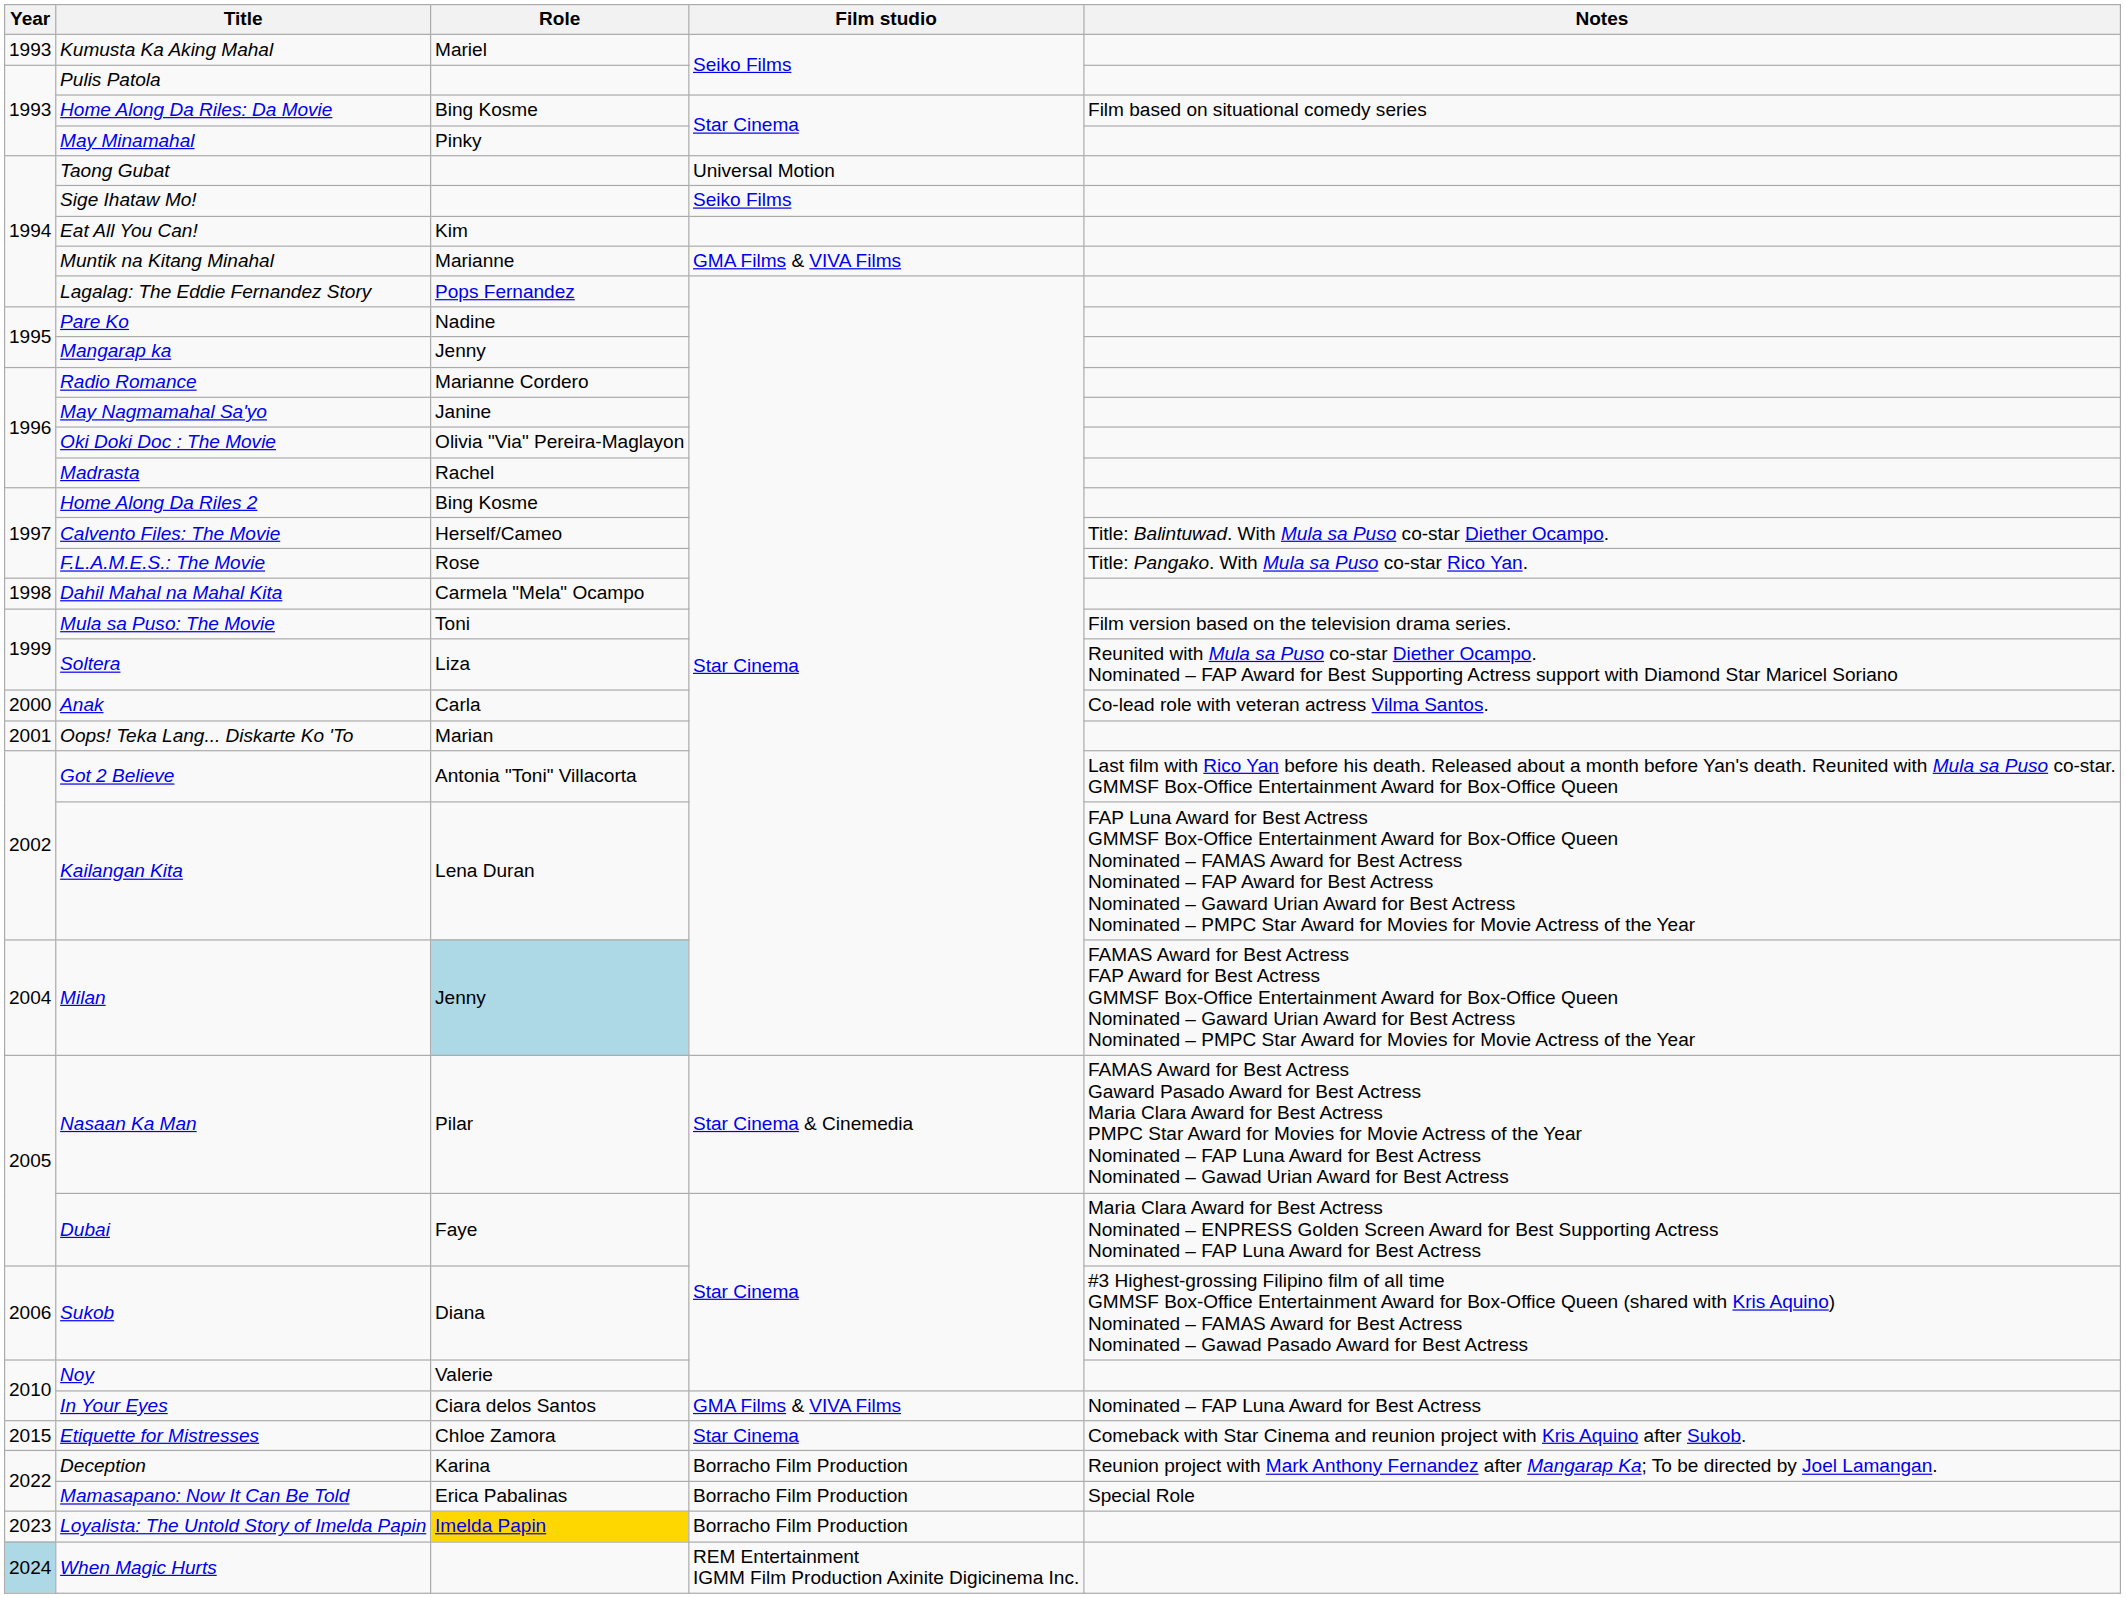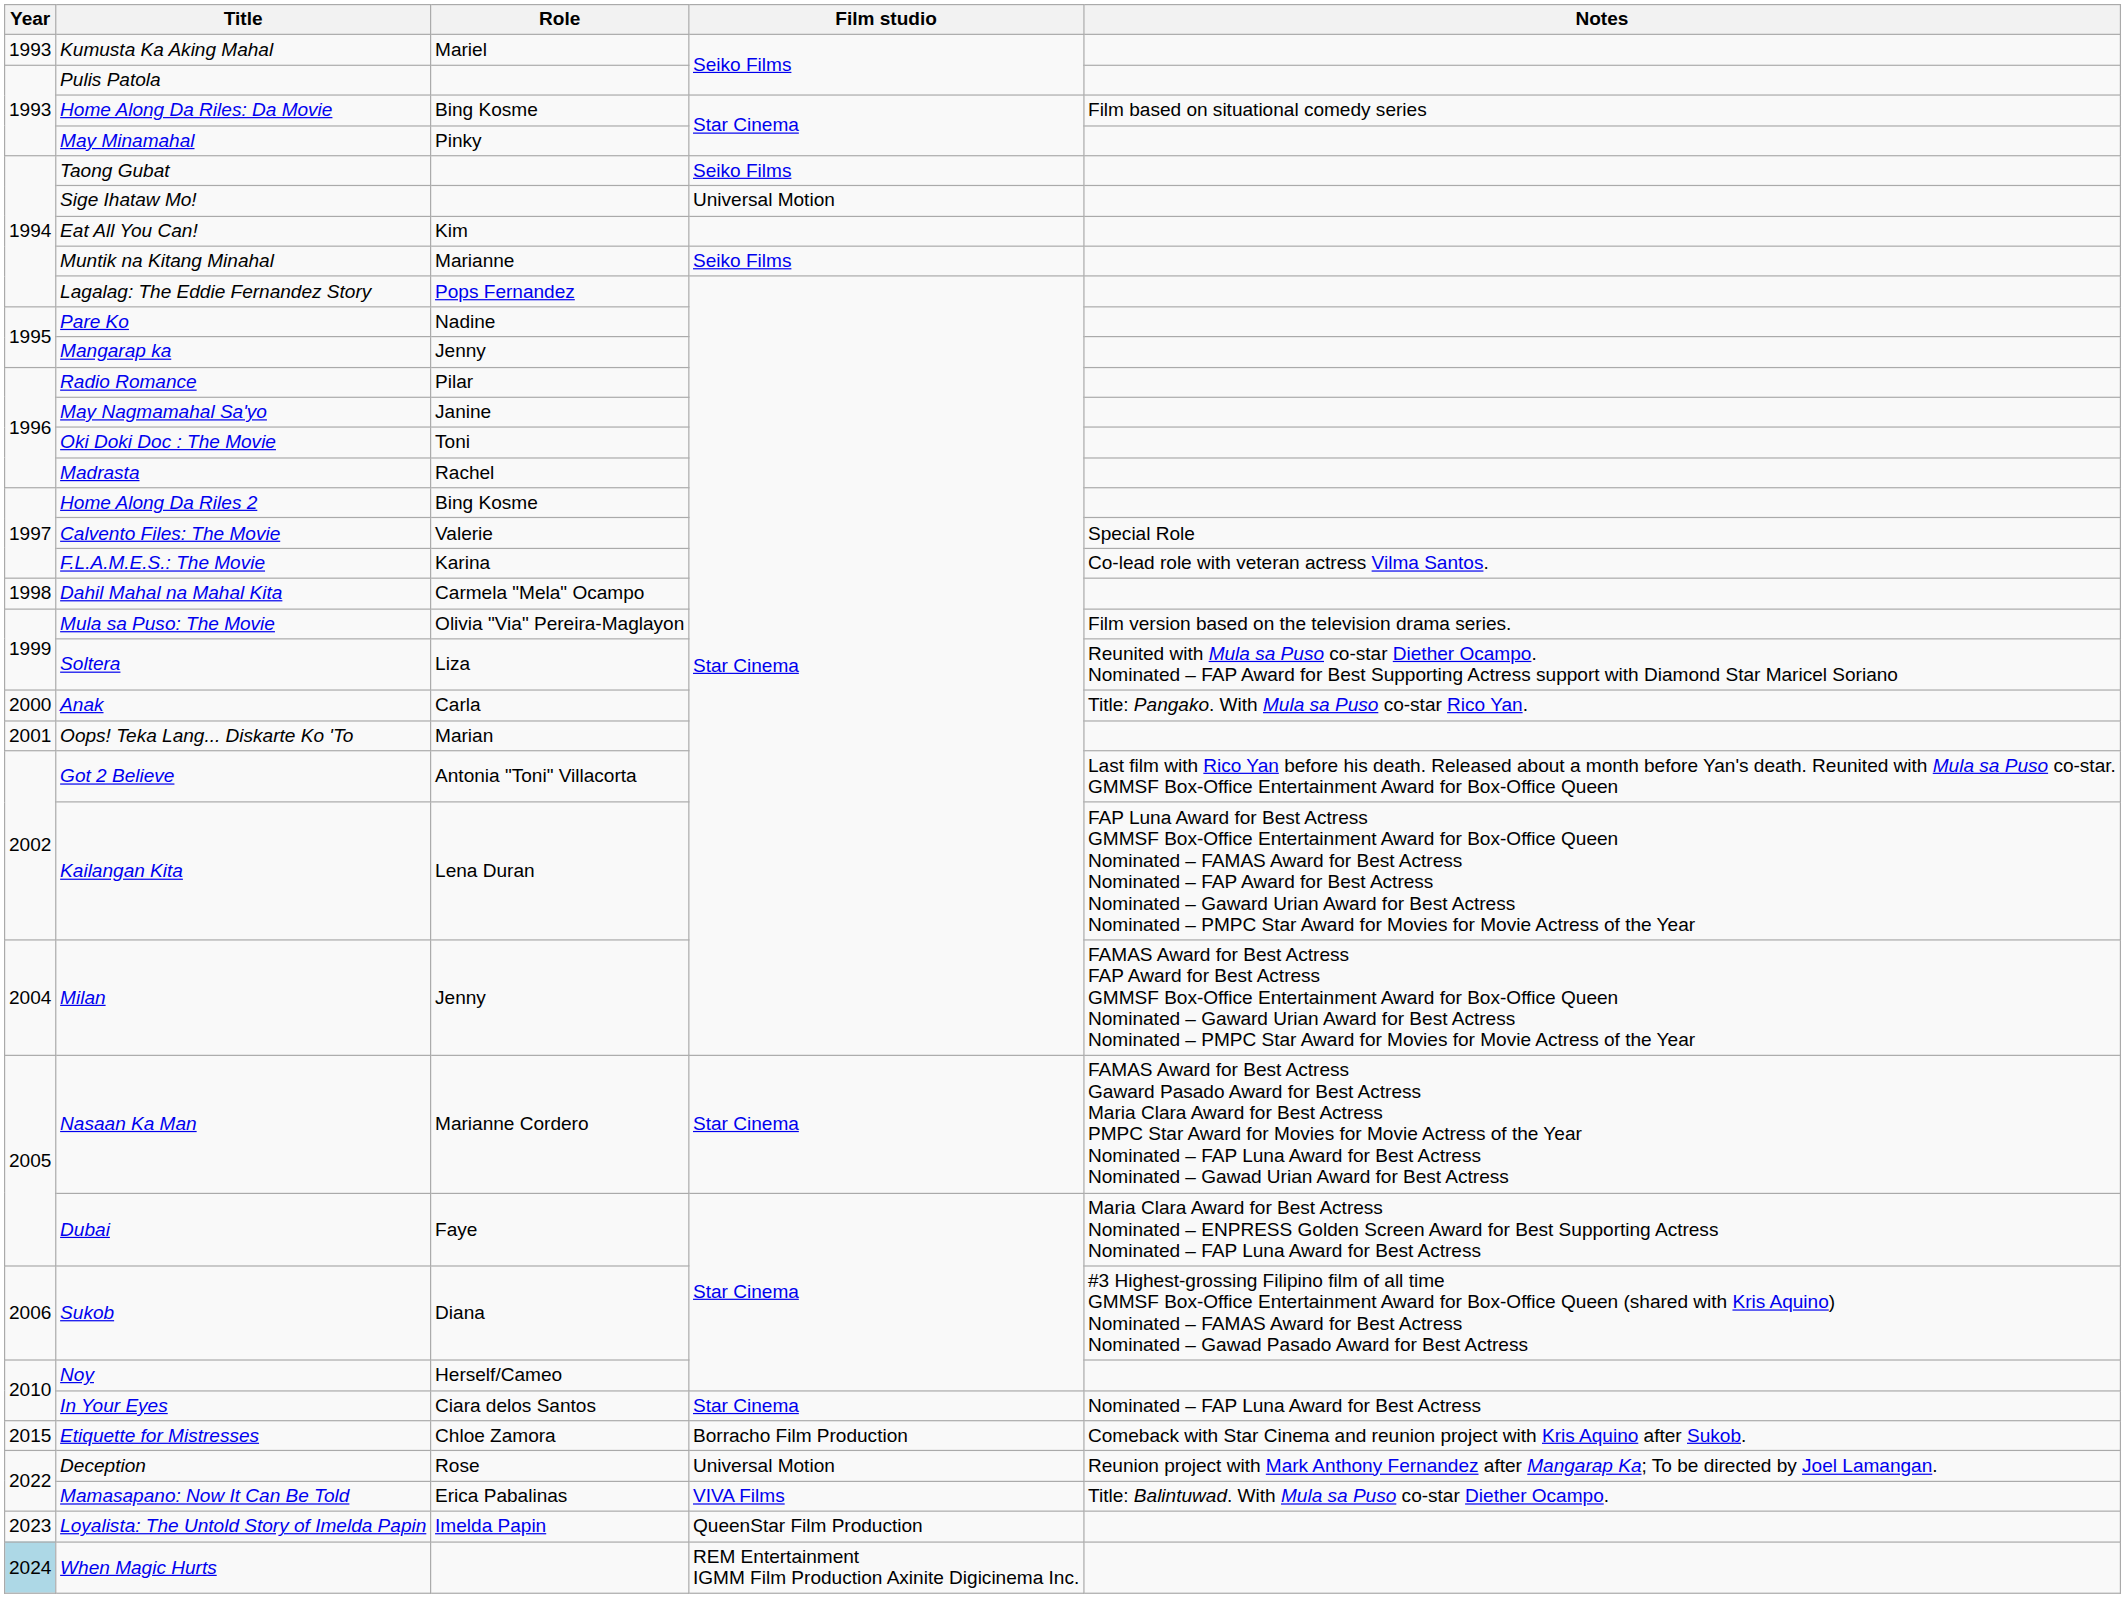(764, 170) Universal Motion -> (742, 170) Seiko Films
(742, 200) Seiko Films -> (764, 200) Universal Motion
(797, 261) GMA Films & VIVA Films -> (742, 261) Seiko Films
(512, 381) Marianne Cordero -> (454, 381) Pilar
(560, 442) Olivia "Via" Pereira-Maglayon -> (453, 442) Toni
(499, 532) Herself/Cameo -> (464, 532) Valerie
(1349, 532) Title: Balintuwad. With Mula sa Puso co-star Diether Ocampo. -> (1141, 532) Special Role
(457, 563) Rose -> (463, 563) Karina
(1308, 563) Title: Pangako. With Mula sa Puso co-star Rico Yan. -> (1288, 563) Co-lead role with veteran actress Vilma Santos.
(453, 623) Toni -> (560, 623) Olivia "Via" Pereira-Maglayon
(1288, 705) Co-lead role with veteran actress Vilma Santos. -> (1308, 705) Title: Pangako. With Mula sa Puso co-star Rico Yan.
(460, 997) lightblue background -> (460, 997) no background
(454, 1124) Pilar -> (512, 1124) Marianne Cordero
(803, 1124) Star Cinema & Cinemedia -> (746, 1124) Star Cinema
(464, 1375) Valerie -> (499, 1375) Herself/Cameo
(797, 1405) GMA Films & VIVA Films -> (746, 1405) Star Cinema
(746, 1435) Star Cinema -> (800, 1435) Borracho Film Production
(463, 1465) Karina -> (457, 1465) Rose
(800, 1465) Borracho Film Production -> (764, 1465) Universal Motion
(800, 1496) Borracho Film Production -> (739, 1496) VIVA Films
(1141, 1496) Special Role -> (1349, 1496) Title: Balintuwad. With Mula sa Puso co-star Diether Ocampo.
(491, 1526) gold background -> (491, 1526) no background
(800, 1526) Borracho Film Production -> (808, 1526) QueenStar Film Production
